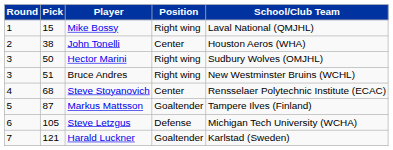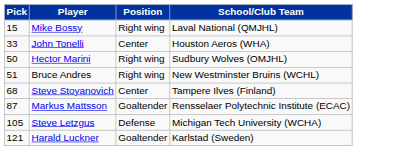- column: (22, 12)
(48, 43) 38 -> (12, 43) 33
(297, 91) Rensselaer Polytechnic Institute (ECAC) -> (224, 91) Tampere Ilves (Finland)
(260, 106) Tampere Ilves (Finland) -> (261, 106) Rensselaer Polytechnic Institute (ECAC)
